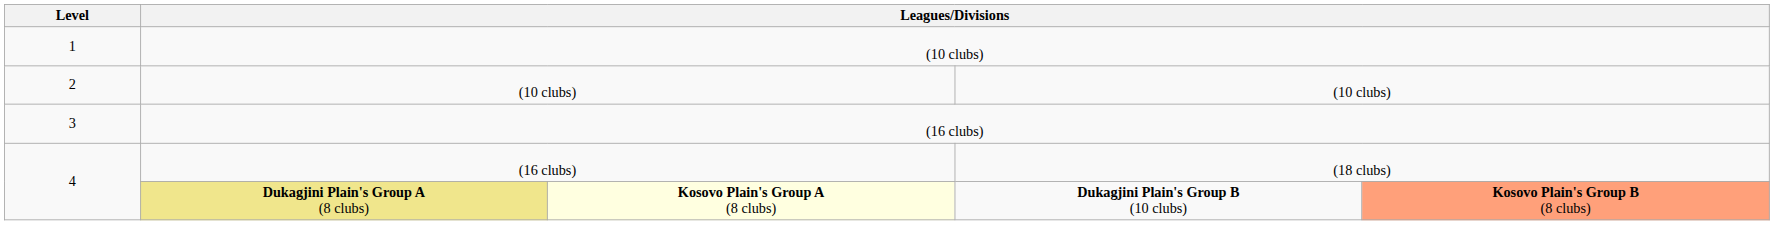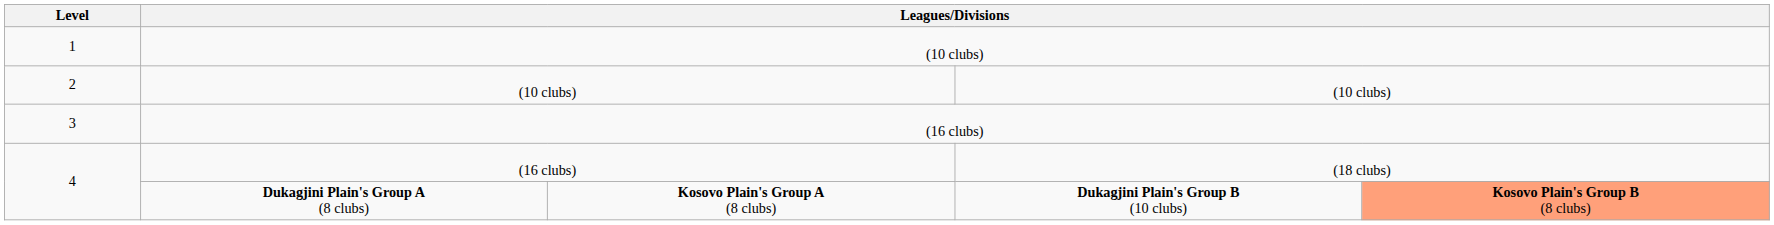(344, 200) khaki background -> (344, 200) no background
(751, 200) lightyellow background -> (751, 200) no background
